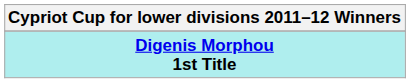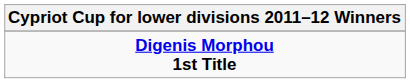(205, 54) paleturquoise background -> (205, 54) no background
